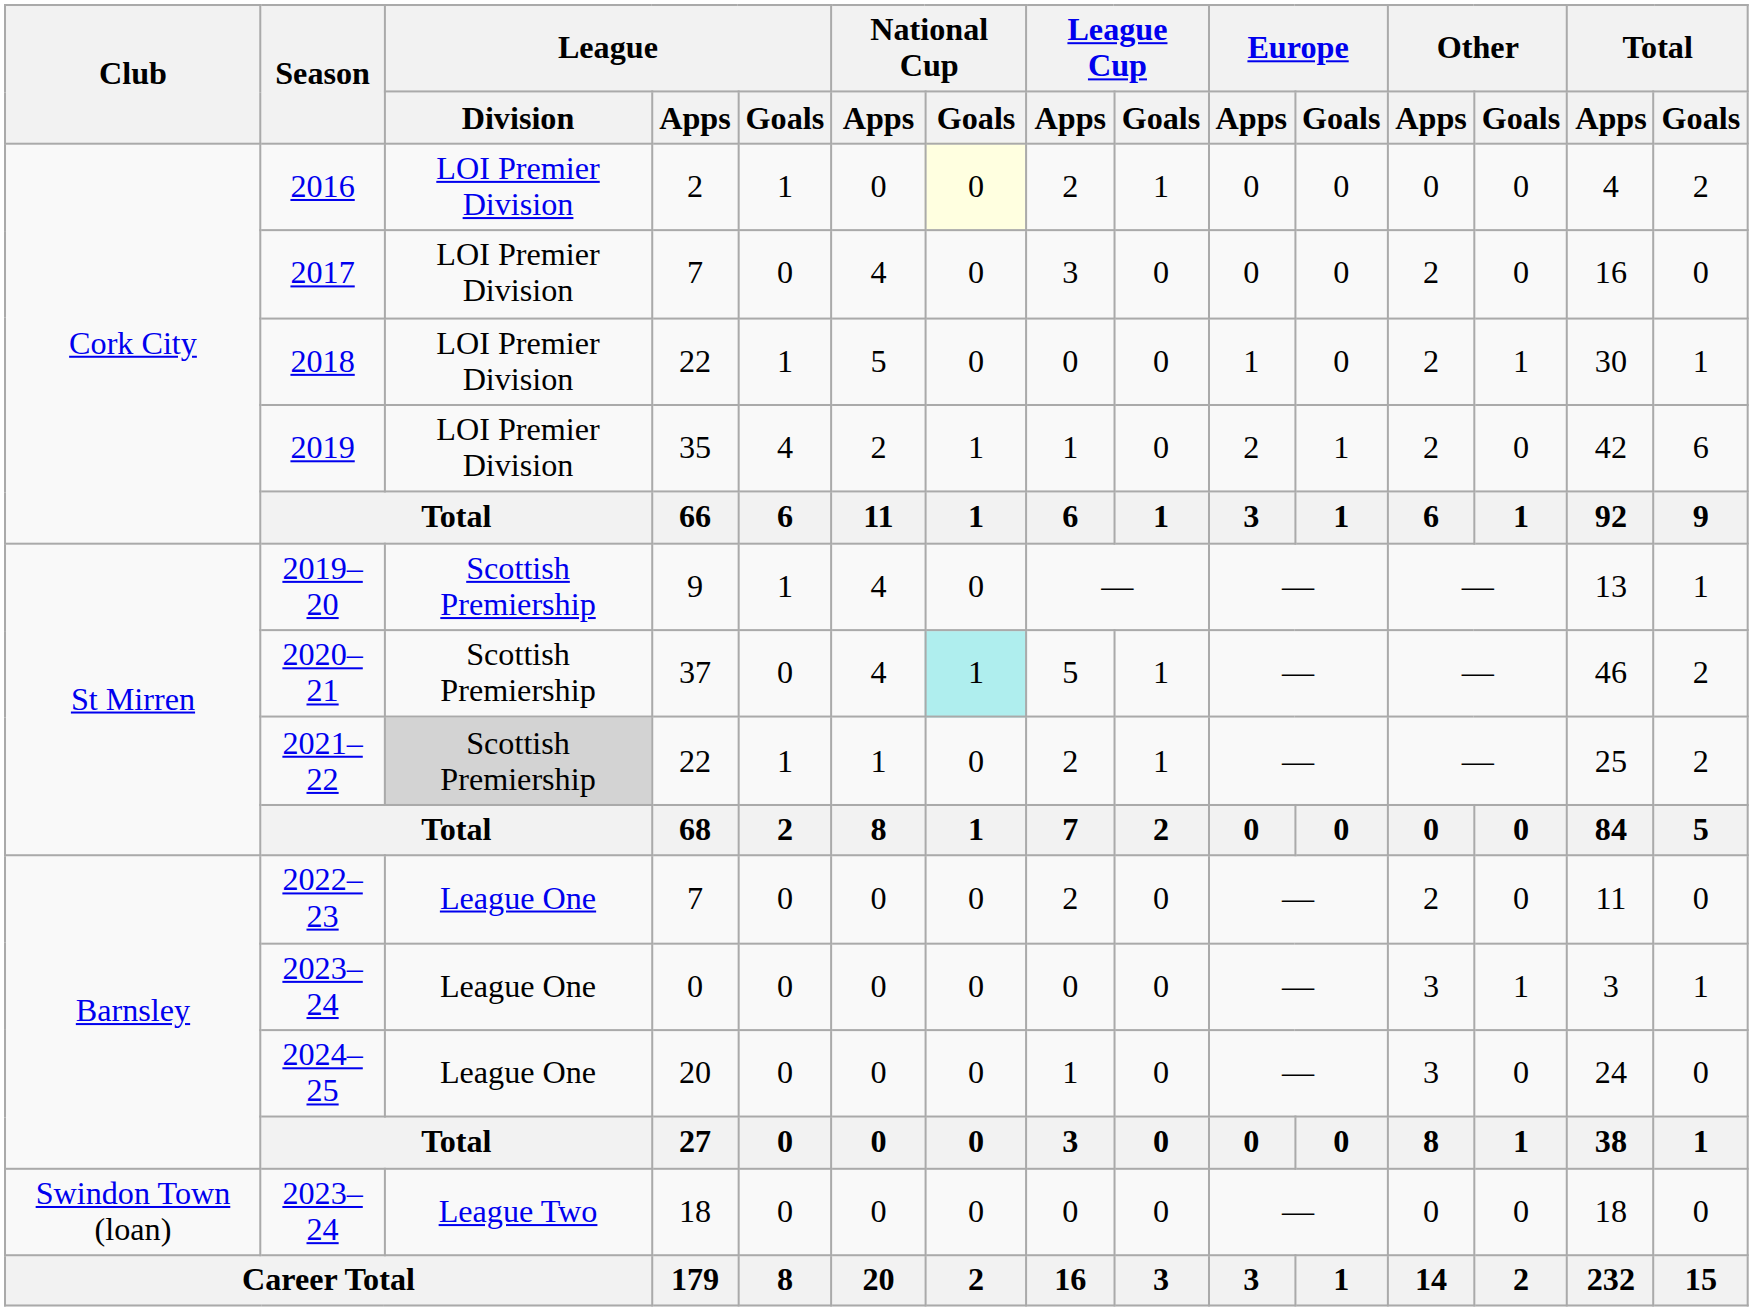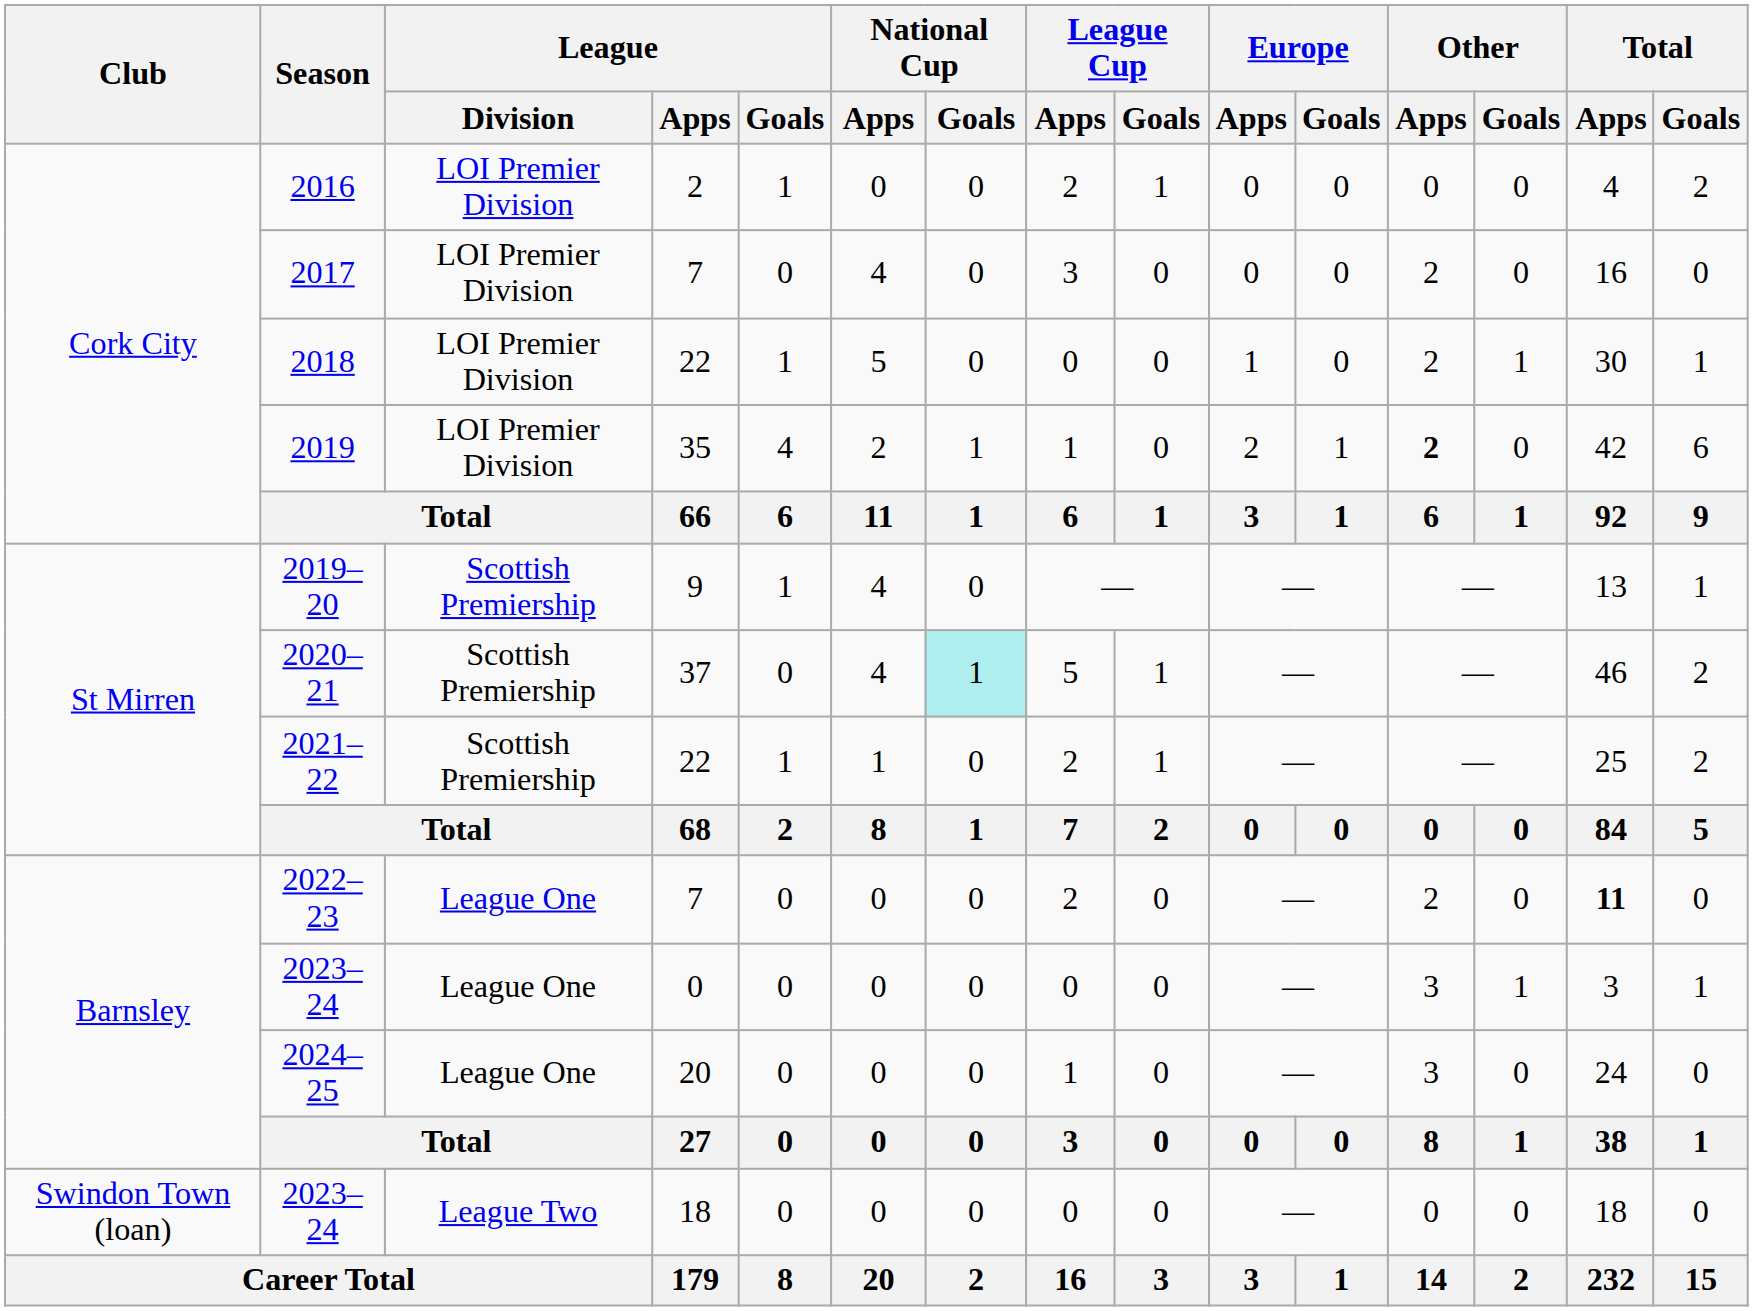(976, 186) lightyellow background -> (976, 186) no background
(1431, 447) normal -> (1431, 447) bold
(518, 760) lightgrey background -> (518, 760) no background
(1611, 898) normal -> (1611, 898) bold
